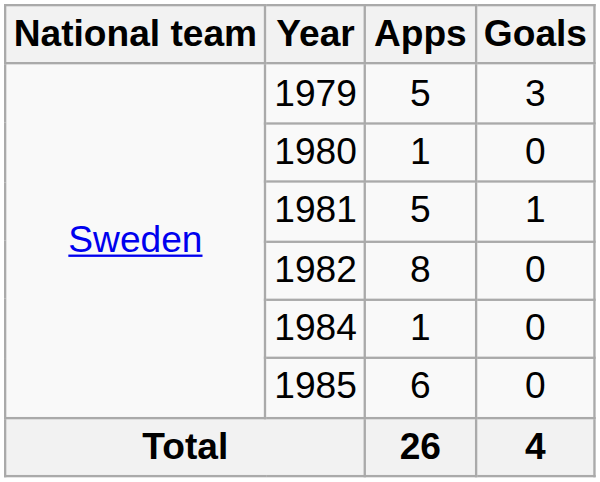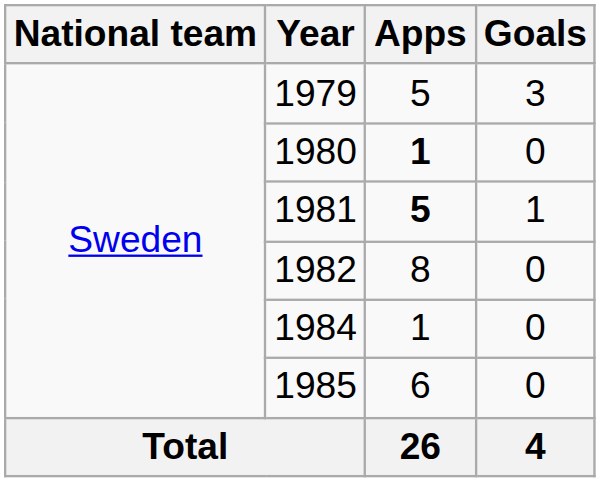(420, 151) normal -> (420, 151) bold
(420, 210) normal -> (420, 210) bold
